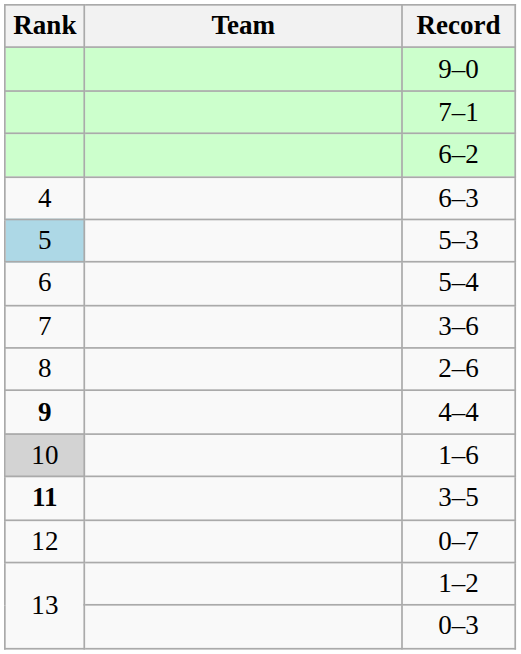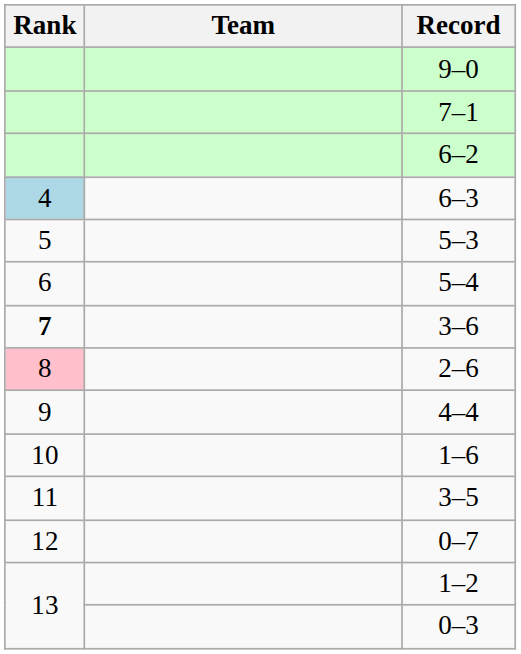(45, 197) no background -> (45, 197) lightblue background
(45, 240) lightblue background -> (45, 240) no background
(45, 326) normal -> (45, 326) bold
(45, 369) no background -> (45, 369) pink background
(45, 411) bold -> (45, 411) normal
(45, 454) lightgrey background -> (45, 454) no background
(45, 497) bold -> (45, 497) normal
